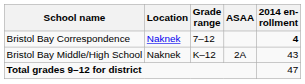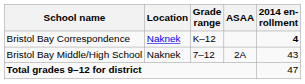(204, 39) 7–12 -> (204, 39) K–12
(204, 54) K–12 -> (204, 54) 7–12
